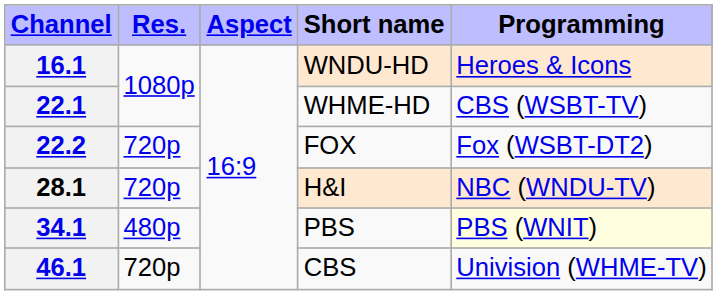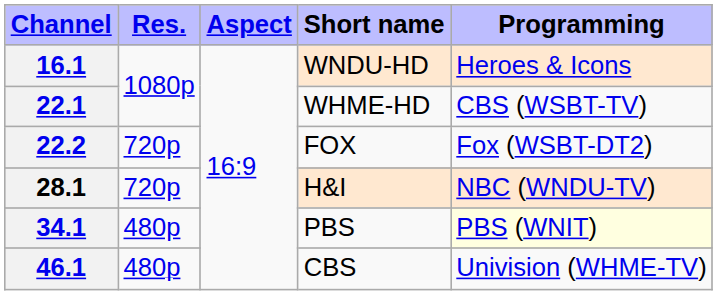(152, 268) 720p -> (152, 268) 480p
